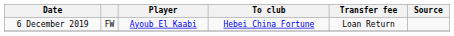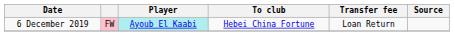(109, 24) no background -> (109, 24) pink background
(163, 24) no background -> (163, 24) paleturquoise background
